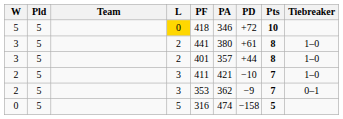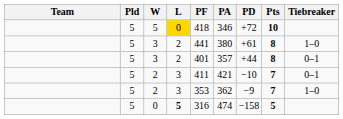columns swapped: (109, 12) <-> (16, 12)
(312, 59) 1–0 -> (312, 59) 0–1
(312, 75) 1–0 -> (312, 75) 0–1
(312, 91) 0–1 -> (312, 91) 1–0
(178, 106) normal -> (178, 106) bold
